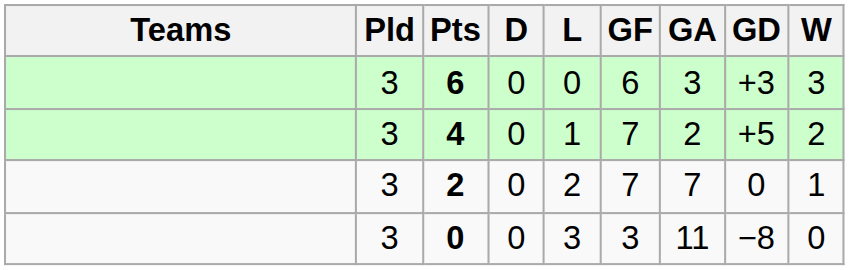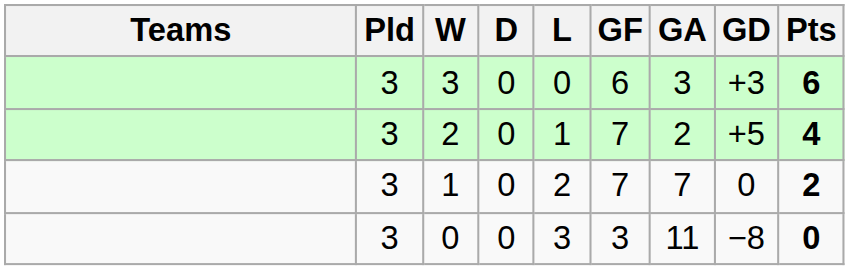columns swapped: (816, 30) <-> (455, 30)
